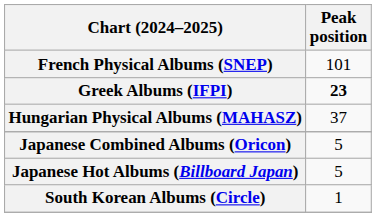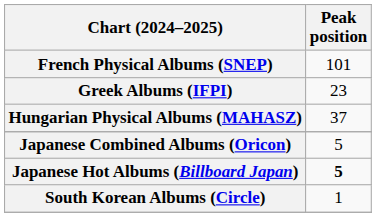(339, 90) bold -> (339, 90) normal
(339, 171) normal -> (339, 171) bold
